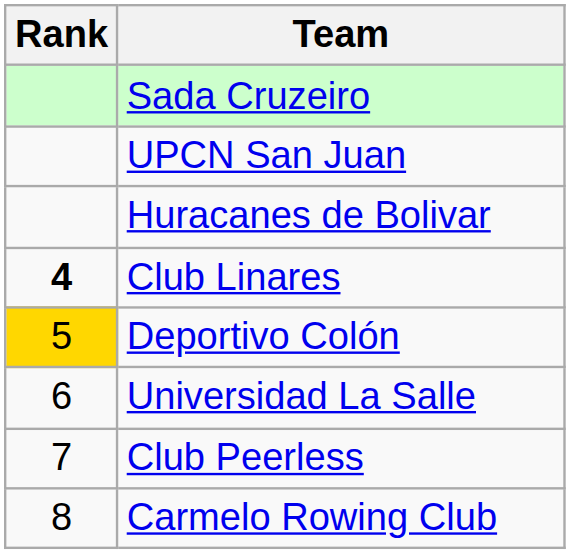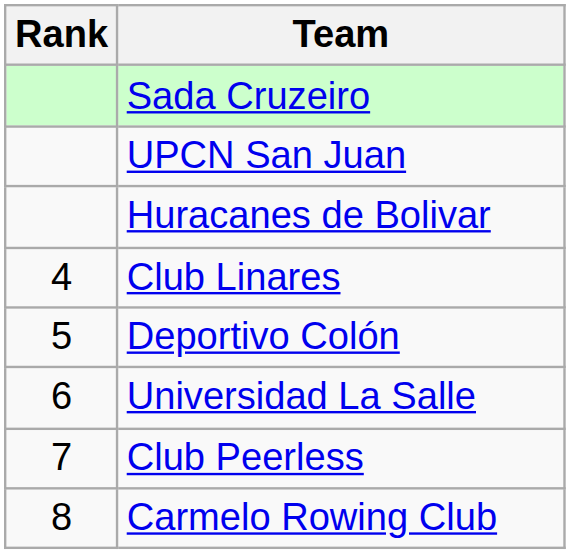(62, 276) bold -> (62, 276) normal
(62, 336) gold background -> (62, 336) no background
